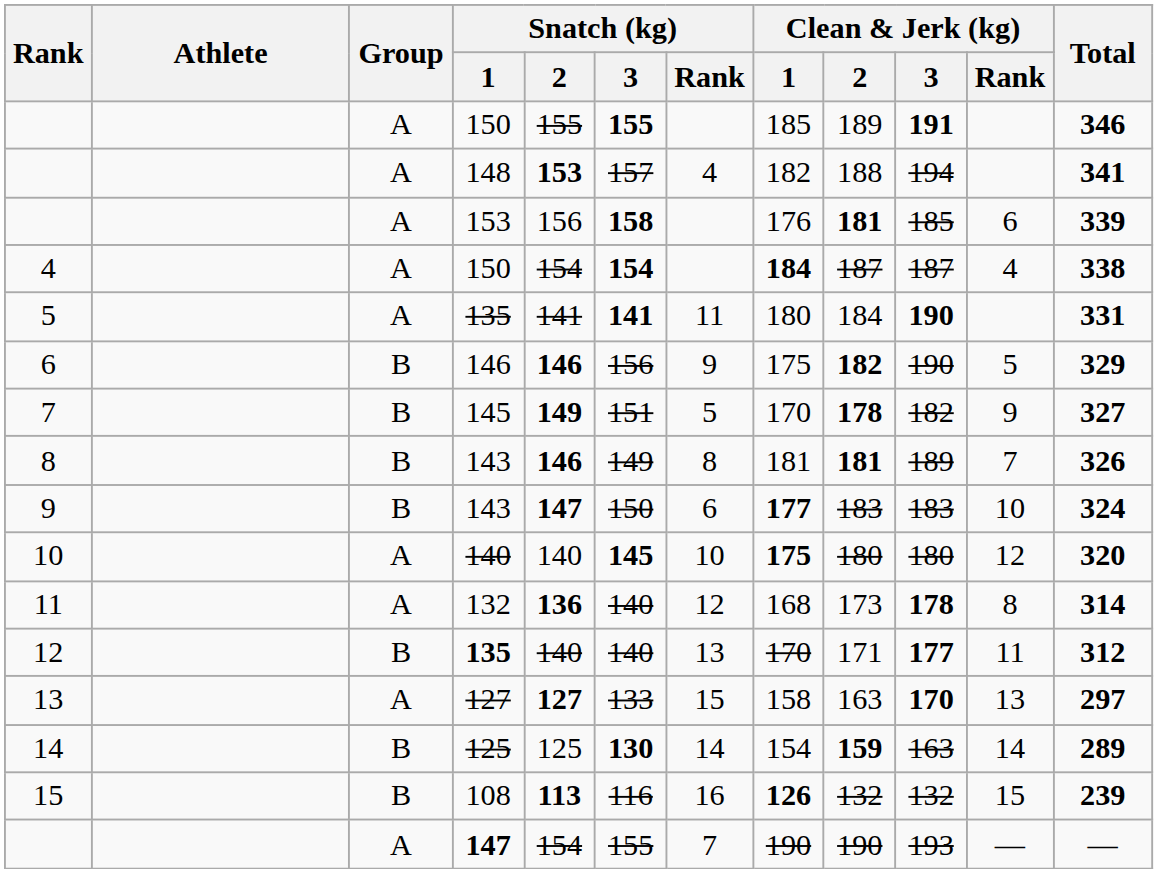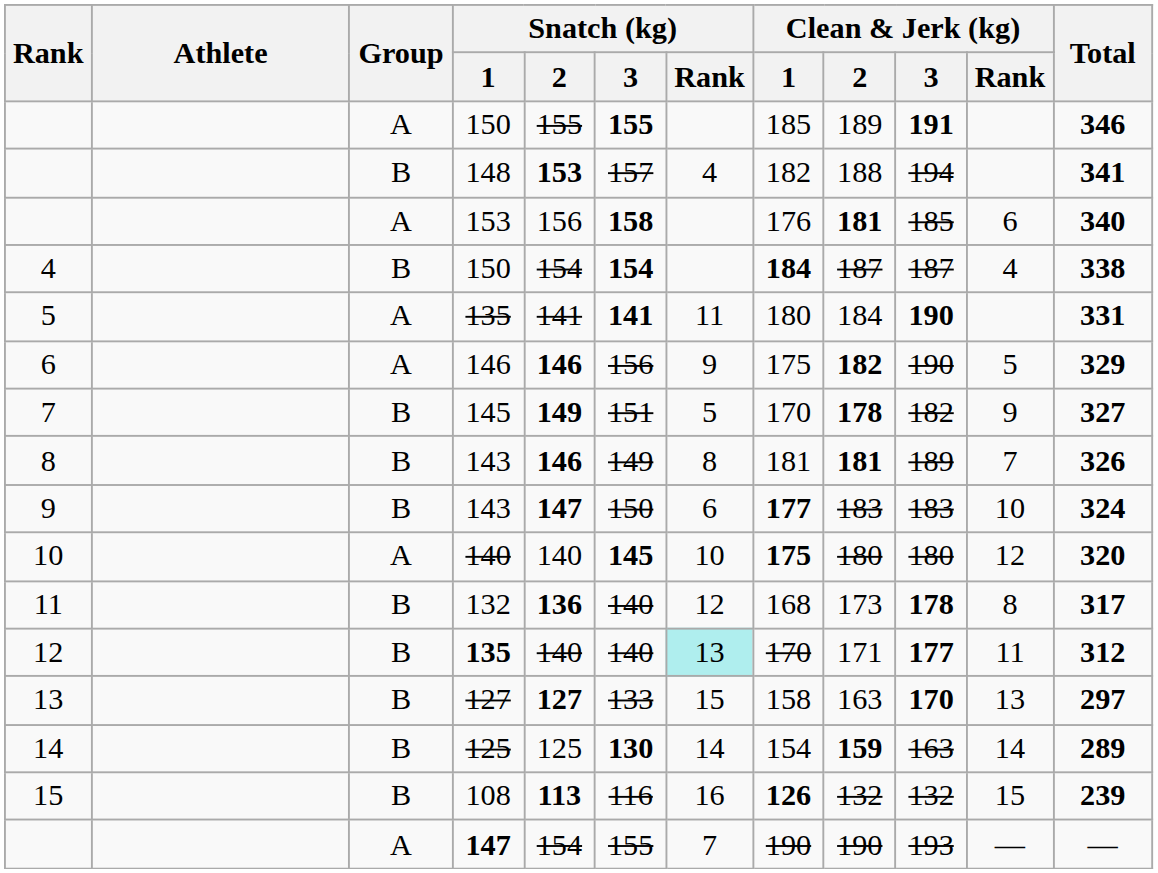(401, 172) A -> (401, 172) B
(1103, 220) 339 -> (1103, 220) 340
(401, 268) A -> (401, 268) B
(401, 364) B -> (401, 364) A
(401, 603) A -> (401, 603) B
(1103, 603) 314 -> (1103, 603) 317
(710, 651) no background -> (710, 651) paleturquoise background
(401, 699) A -> (401, 699) B
